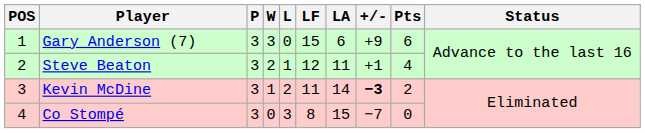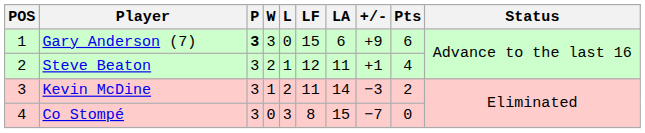(255, 41) normal -> (255, 41) bold
(373, 91) bold -> (373, 91) normal
